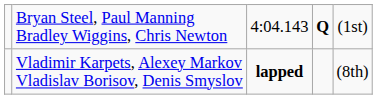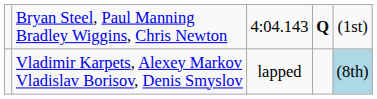(279, 71) bold -> (279, 71) normal
(353, 71) no background -> (353, 71) lightblue background
